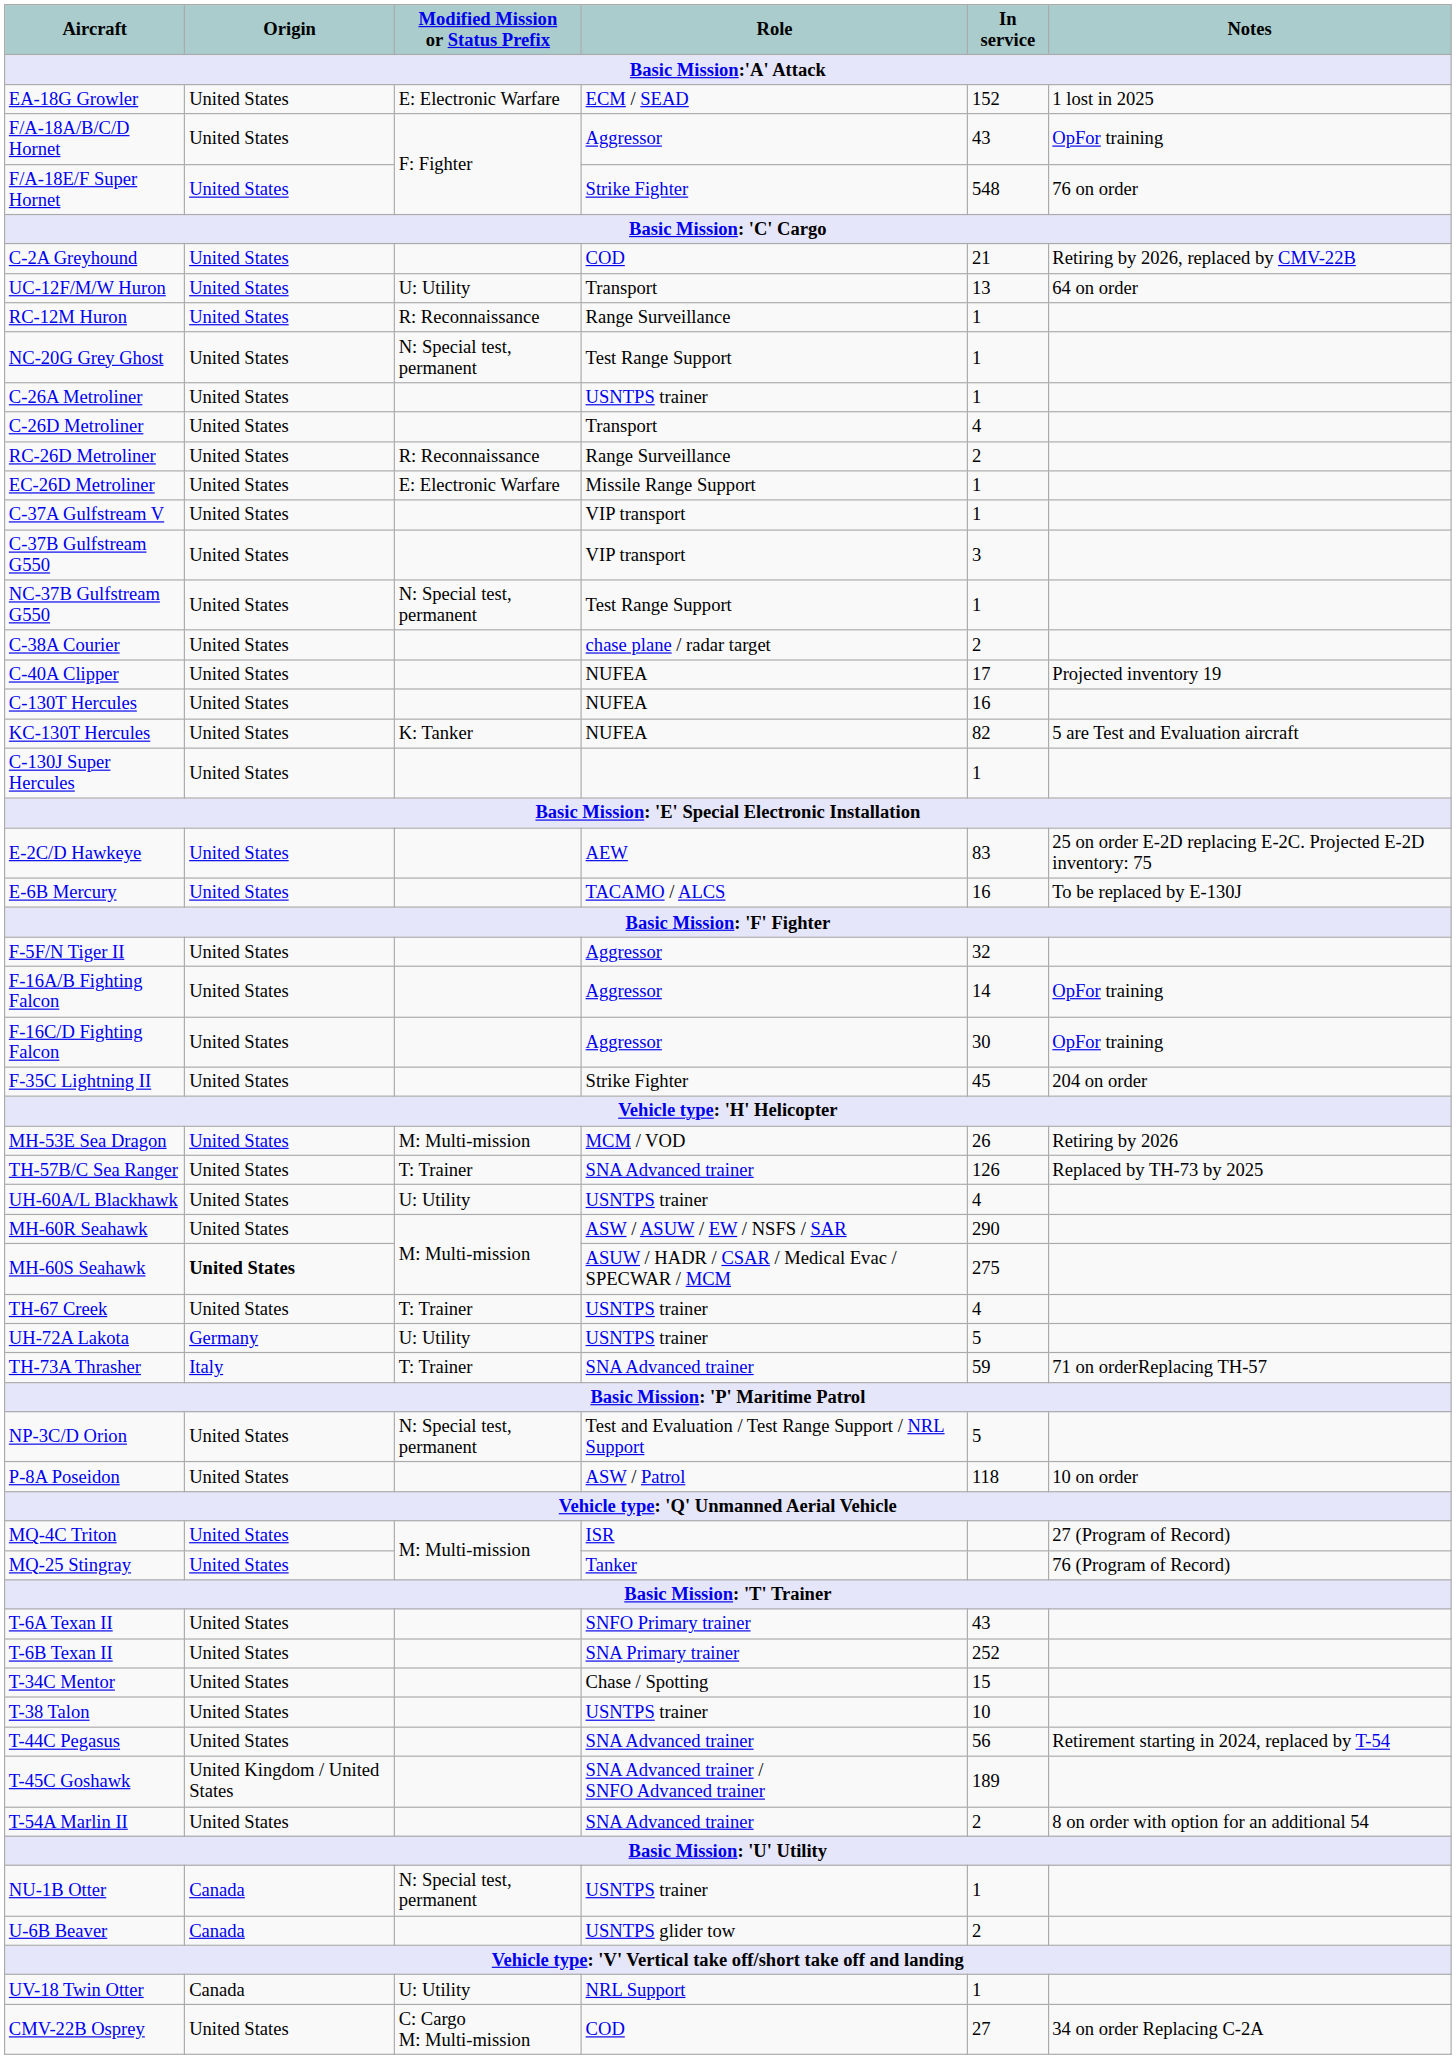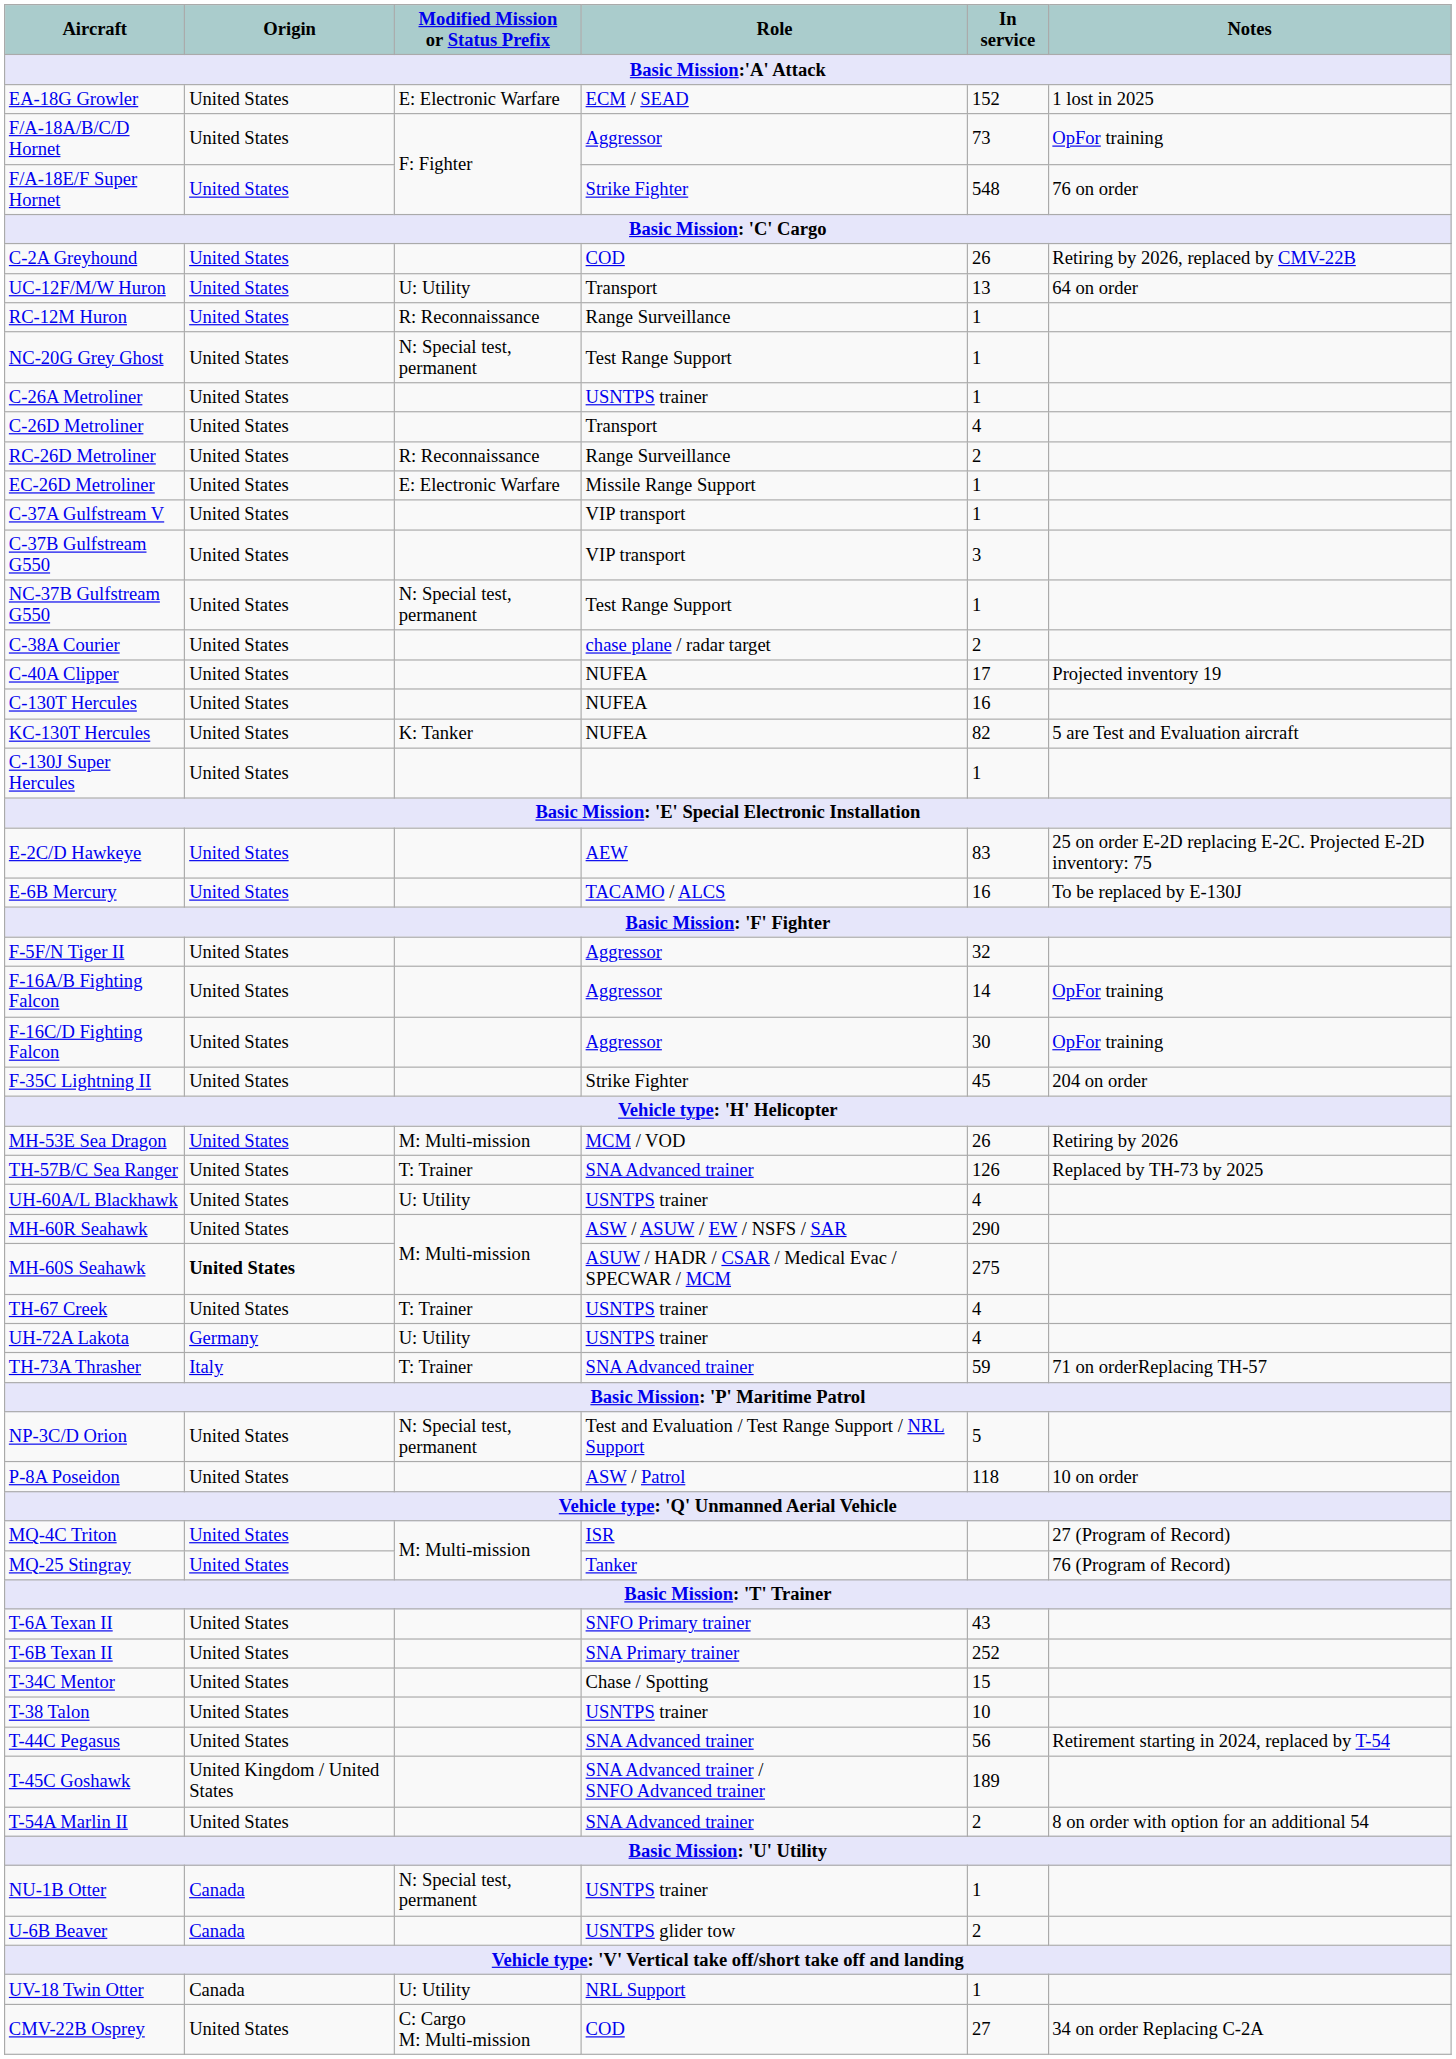(981, 138) 43 -> (981, 138) 73
(981, 258) 21 -> (981, 258) 26
(977, 1337) 5 -> (977, 1337) 4
